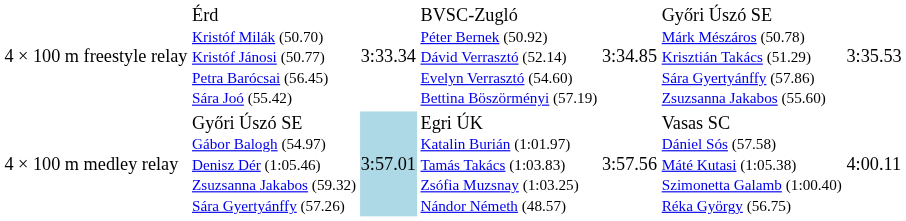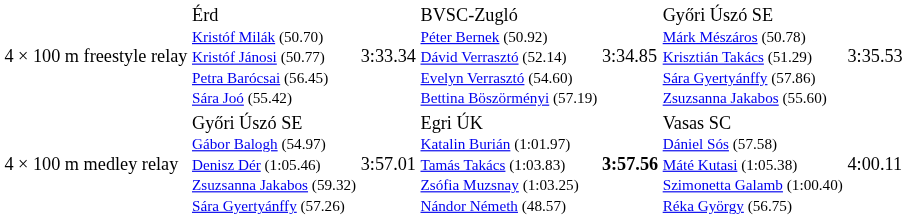(388, 163) lightblue background -> (388, 163) no background
(630, 163) normal -> (630, 163) bold
